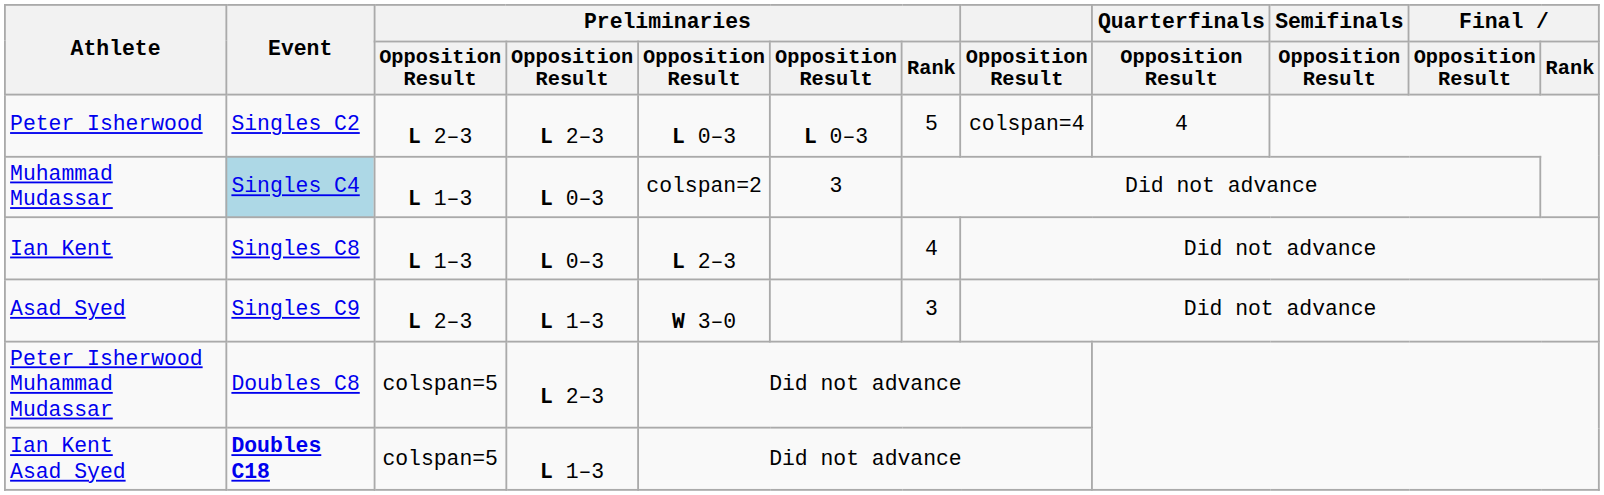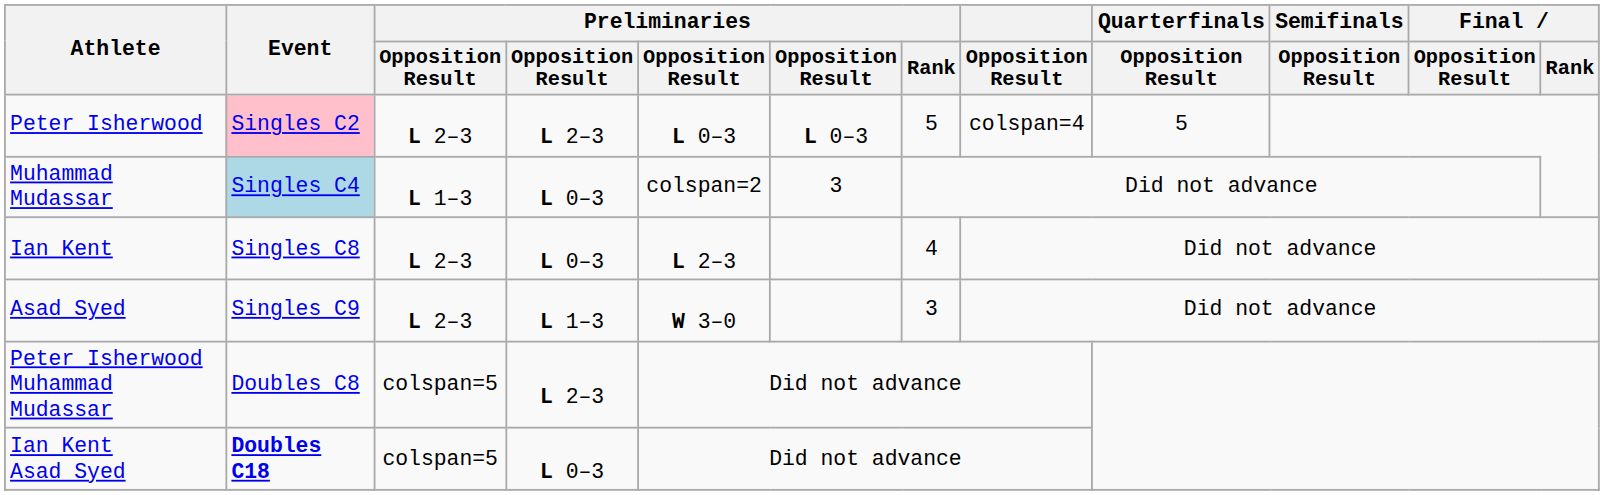(296, 125) no background -> (296, 125) pink background
(1181, 125) 4 -> (1181, 125) 5
(440, 261) L 1–3 -> (440, 261) L 2–3
(572, 472) L 1–3 -> (572, 472) L 0–3
